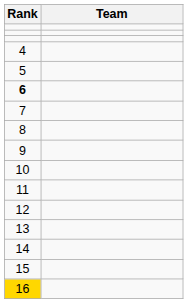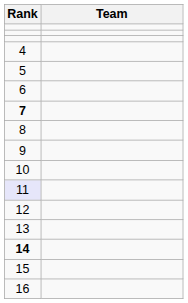(23, 91) bold -> (23, 91) normal
(23, 110) normal -> (23, 110) bold
(23, 189) no background -> (23, 189) lavender background
(23, 249) normal -> (23, 249) bold
(23, 288) gold background -> (23, 288) no background
